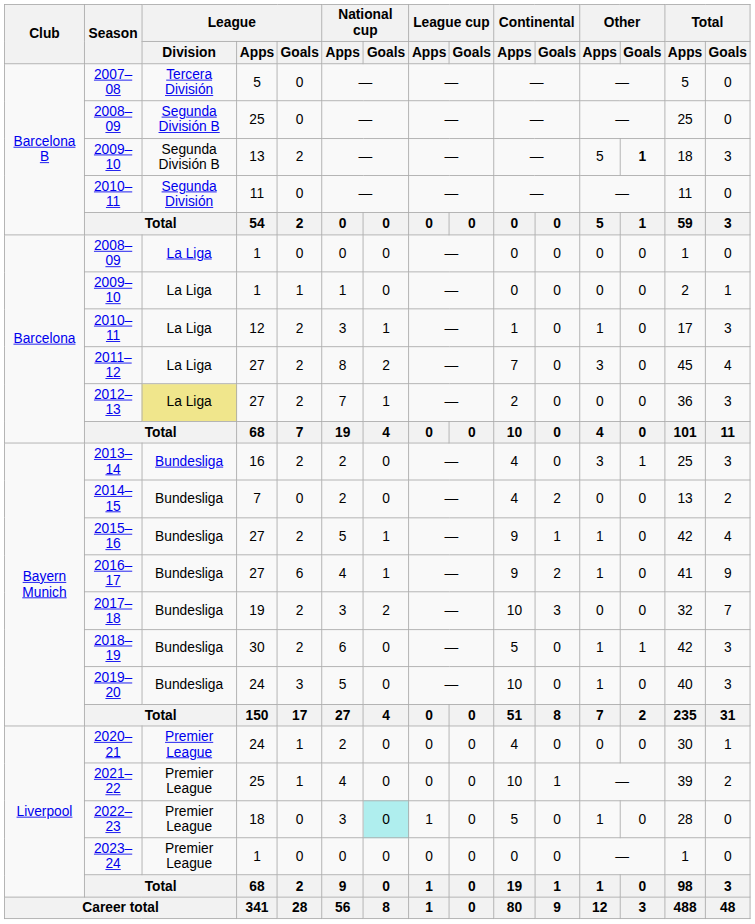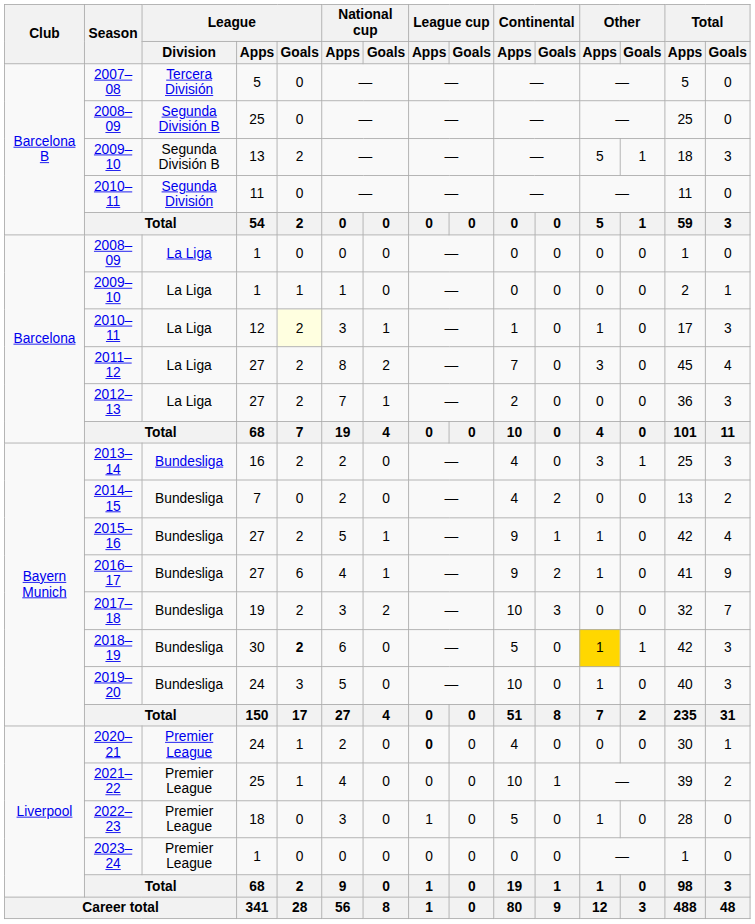(642, 156) bold -> (642, 156) normal
(300, 327) no background -> (300, 327) lightyellow background
(189, 402) khaki background -> (189, 402) no background
(300, 648) normal -> (300, 648) bold
(600, 648) no background -> (600, 648) gold background
(429, 744) normal -> (429, 744) bold
(386, 819) paleturquoise background -> (386, 819) no background
